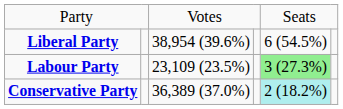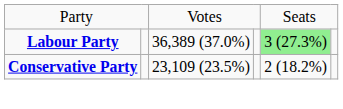- row: (73, 41)
(201, 66) 23,109 (23.5%) -> (201, 41) 36,389 (37.0%)
(201, 91) 36,389 (37.0%) -> (201, 66) 23,109 (23.5%)
(296, 91) paleturquoise background -> (296, 66) no background
